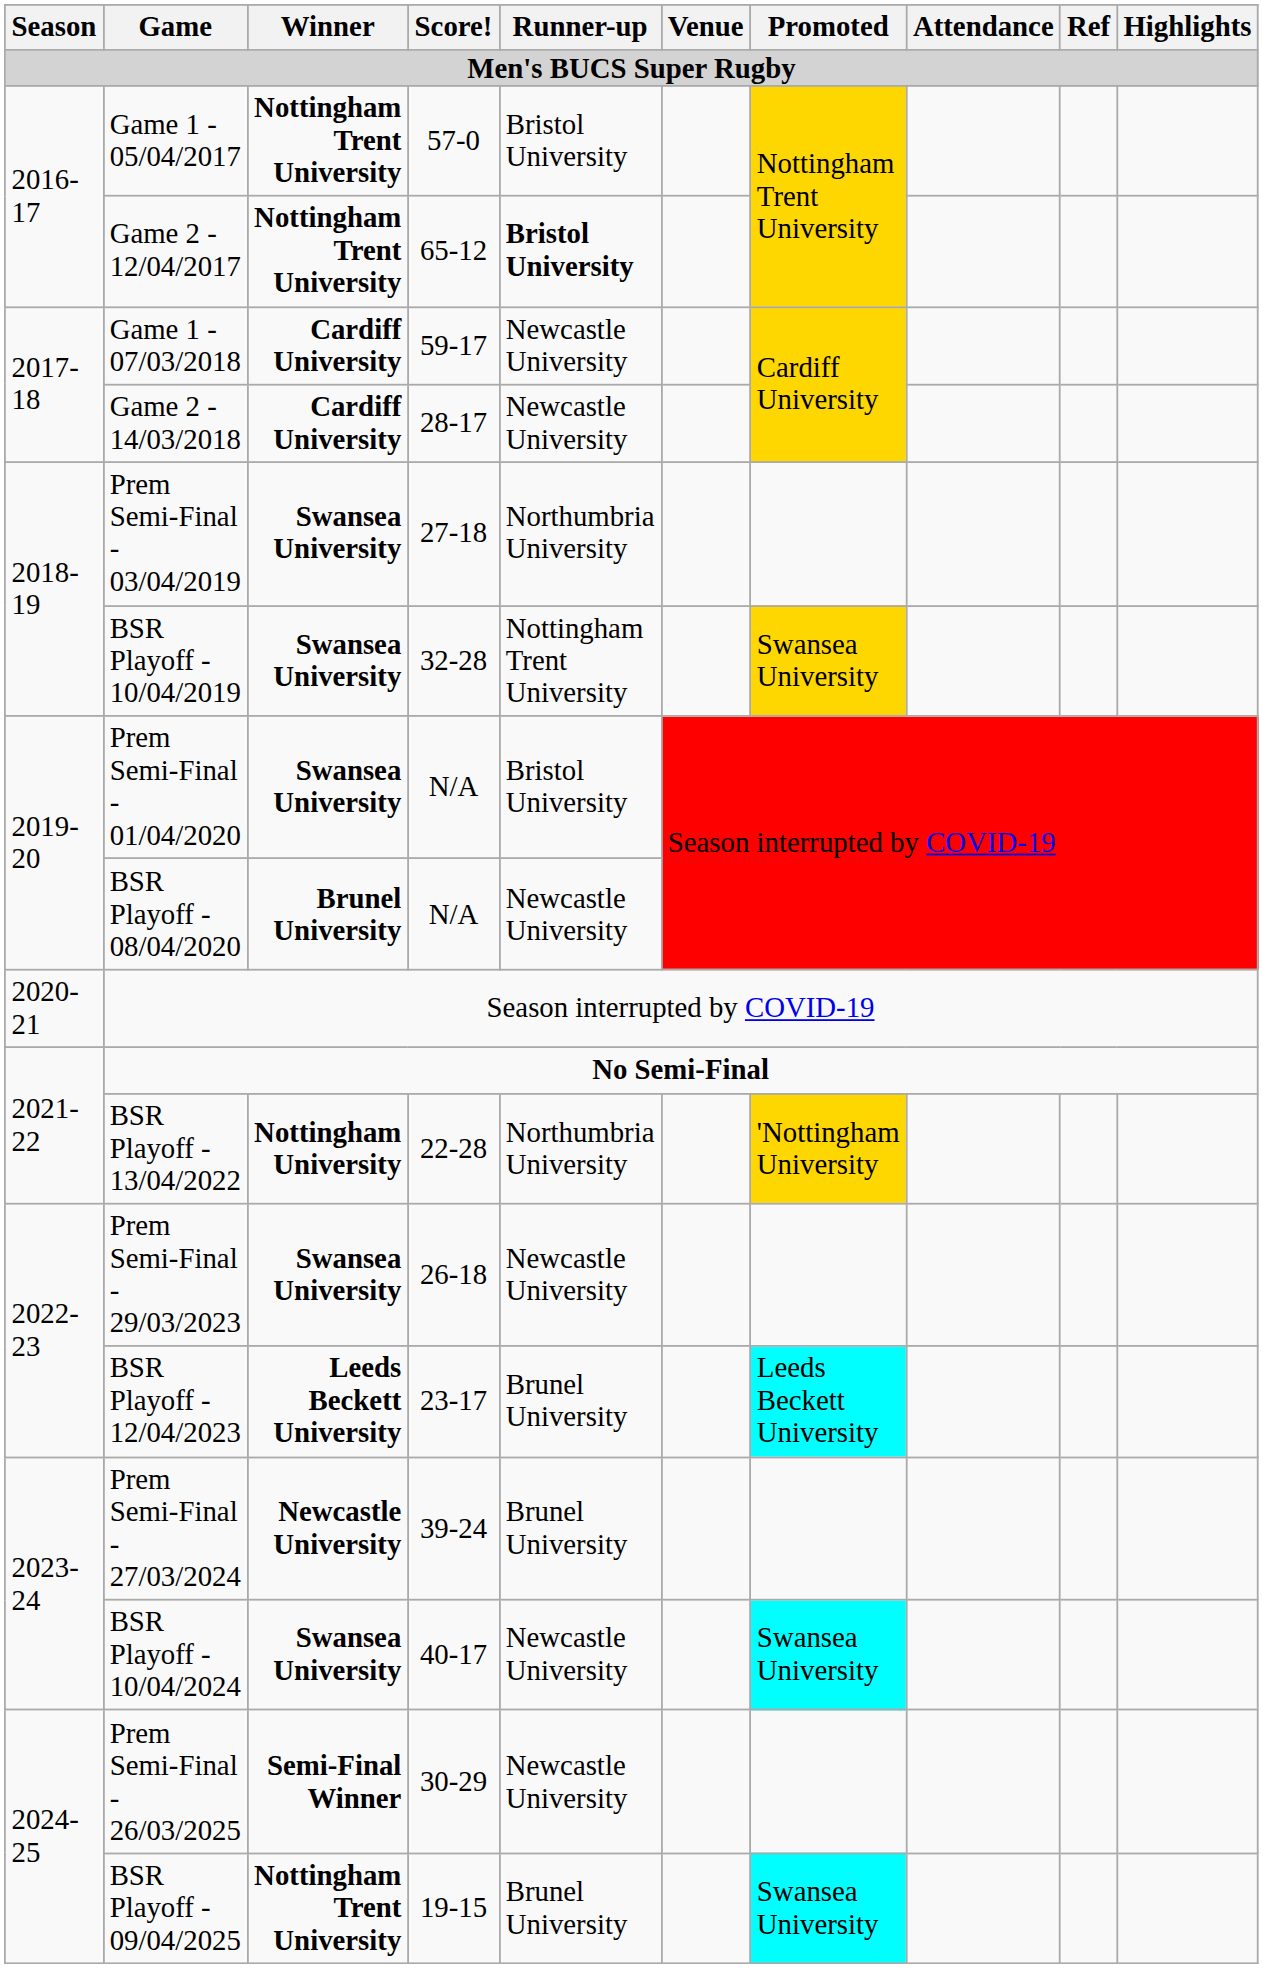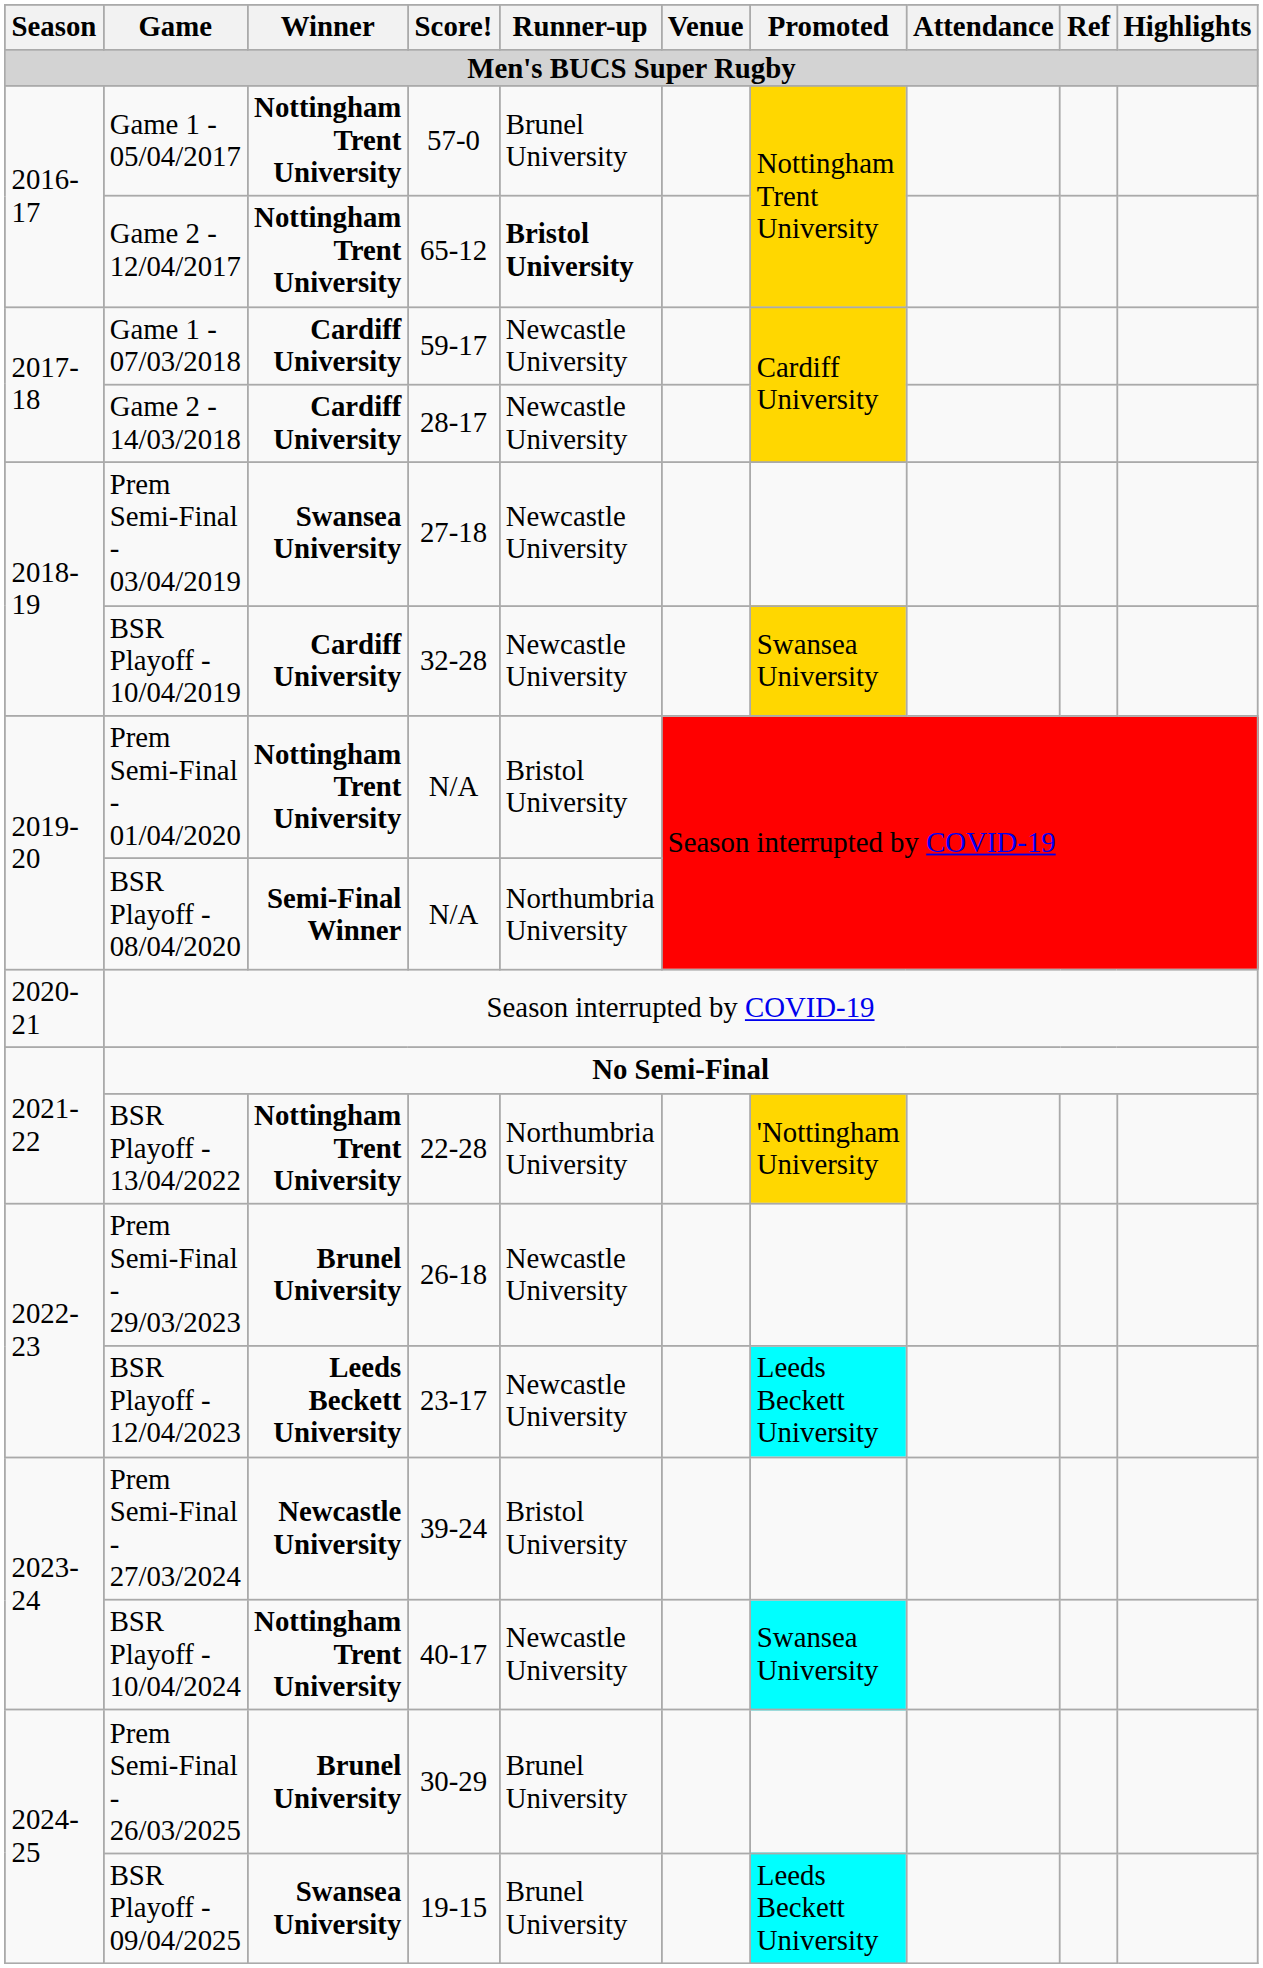(567, 140) Bristol University -> (567, 140) Brunel University
(580, 533) Northumbria University -> (567, 533) Newcastle University
(337, 660) Swansea University -> (337, 660) Cardiff University
(575, 660) Nottingham Trent University -> (567, 660) Newcastle University
(337, 786) Swansea University -> (328, 786) Nottingham Trent University
(337, 913) Brunel University -> (334, 913) Semi-Final Winner
(567, 913) Newcastle University -> (580, 913) Northumbria University
(328, 1147) Nottingham University -> (328, 1147) Nottingham Trent University
(337, 1274) Swansea University -> (337, 1274) Brunel University
(567, 1401) Brunel University -> (567, 1401) Newcastle University
(567, 1527) Brunel University -> (567, 1527) Bristol University
(337, 1654) Swansea University -> (328, 1654) Nottingham Trent University
(334, 1781) Semi-Final Winner -> (337, 1781) Brunel University
(567, 1781) Newcastle University -> (567, 1781) Brunel University
(328, 1907) Nottingham Trent University -> (337, 1907) Swansea University
(818, 1907) Swansea University -> (818, 1907) Leeds Beckett University
